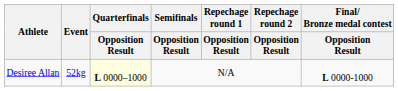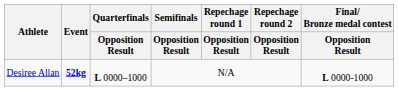(76, 73) normal -> (76, 73) bold
(121, 78) lightyellow background -> (121, 78) no background
